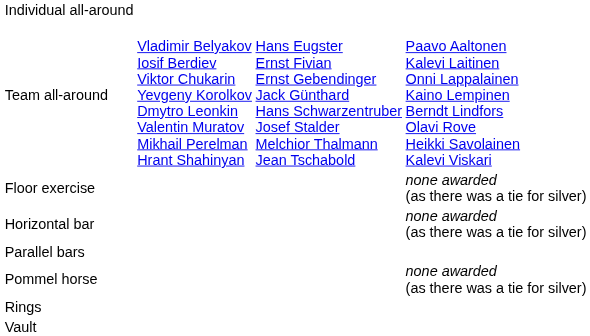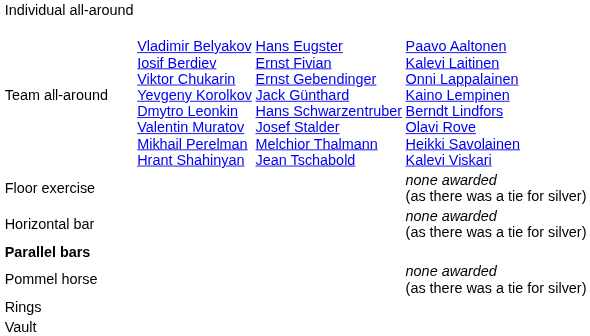(45, 252) normal -> (48, 252) bold
